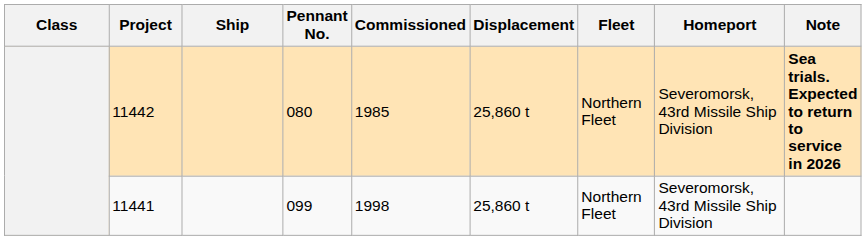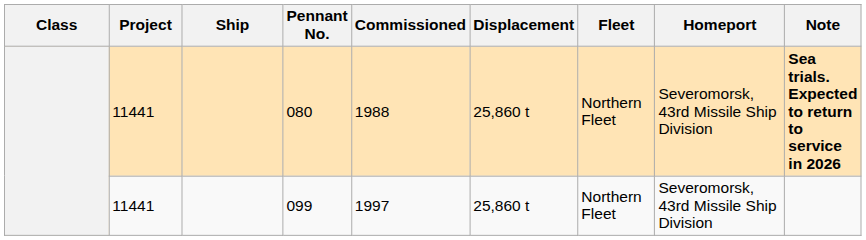(133, 111) 11442 -> (133, 111) 11441
(372, 111) 1985 -> (372, 111) 1988
(372, 205) 1998 -> (372, 205) 1997
